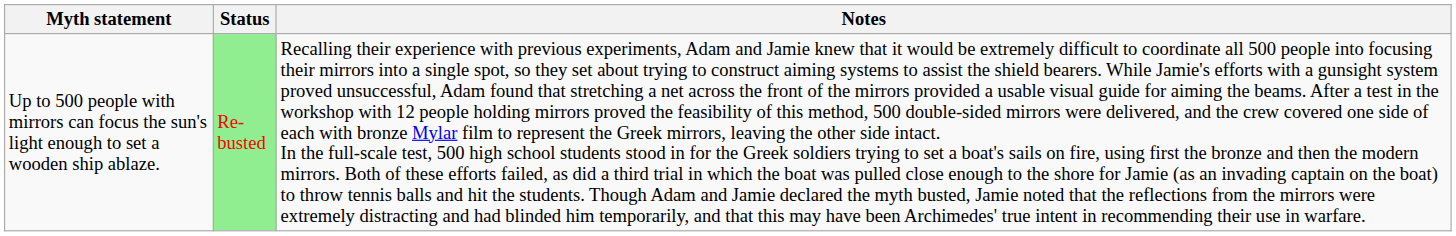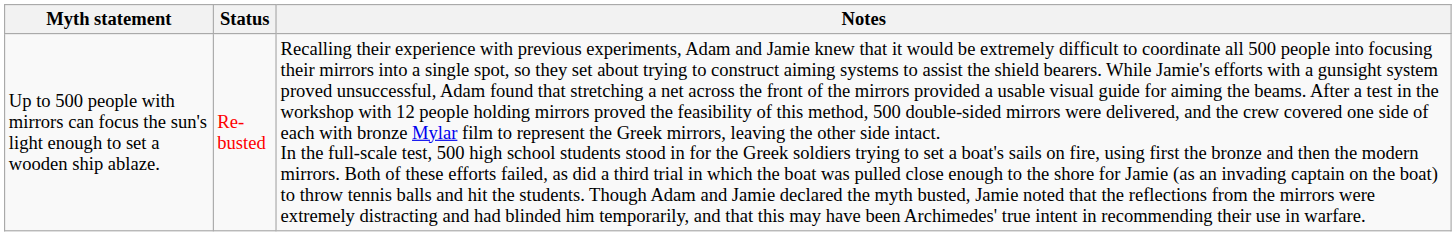(242, 132) lightgreen background -> (242, 132) no background
